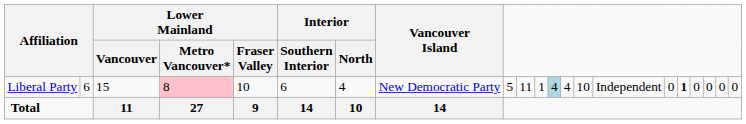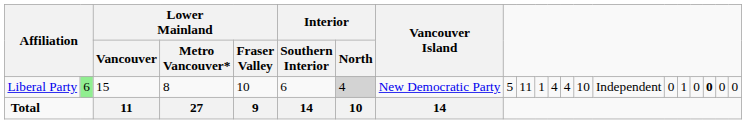(87, 87) no background -> (87, 87) lightgreen background
(166, 87) pink background -> (166, 87) no background
(342, 87) no background -> (342, 87) lightgrey background
(554, 87) lightblue background -> (554, 87) no background
(684, 87) bold -> (684, 87) normal
(709, 87) normal -> (709, 87) bold
